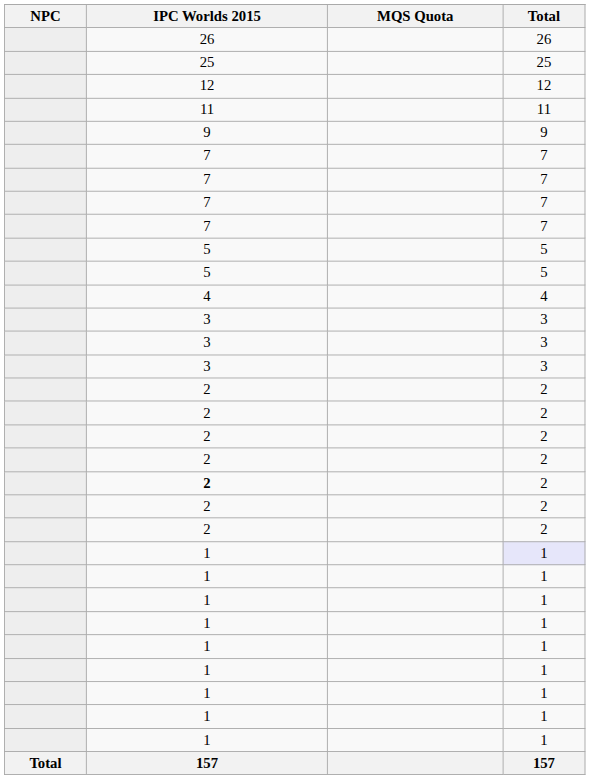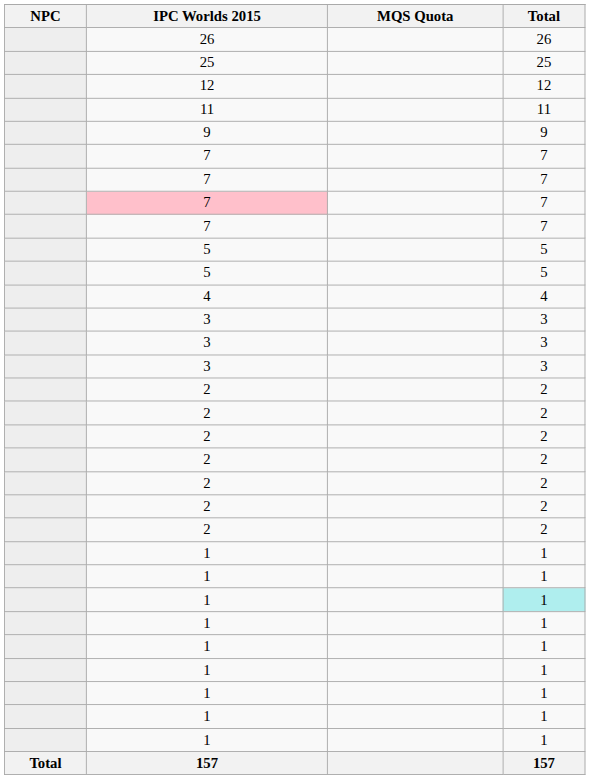(207, 202) no background -> (207, 202) pink background
(207, 483) bold -> (207, 483) normal
(544, 553) lavender background -> (544, 553) no background
(544, 599) no background -> (544, 599) paleturquoise background
